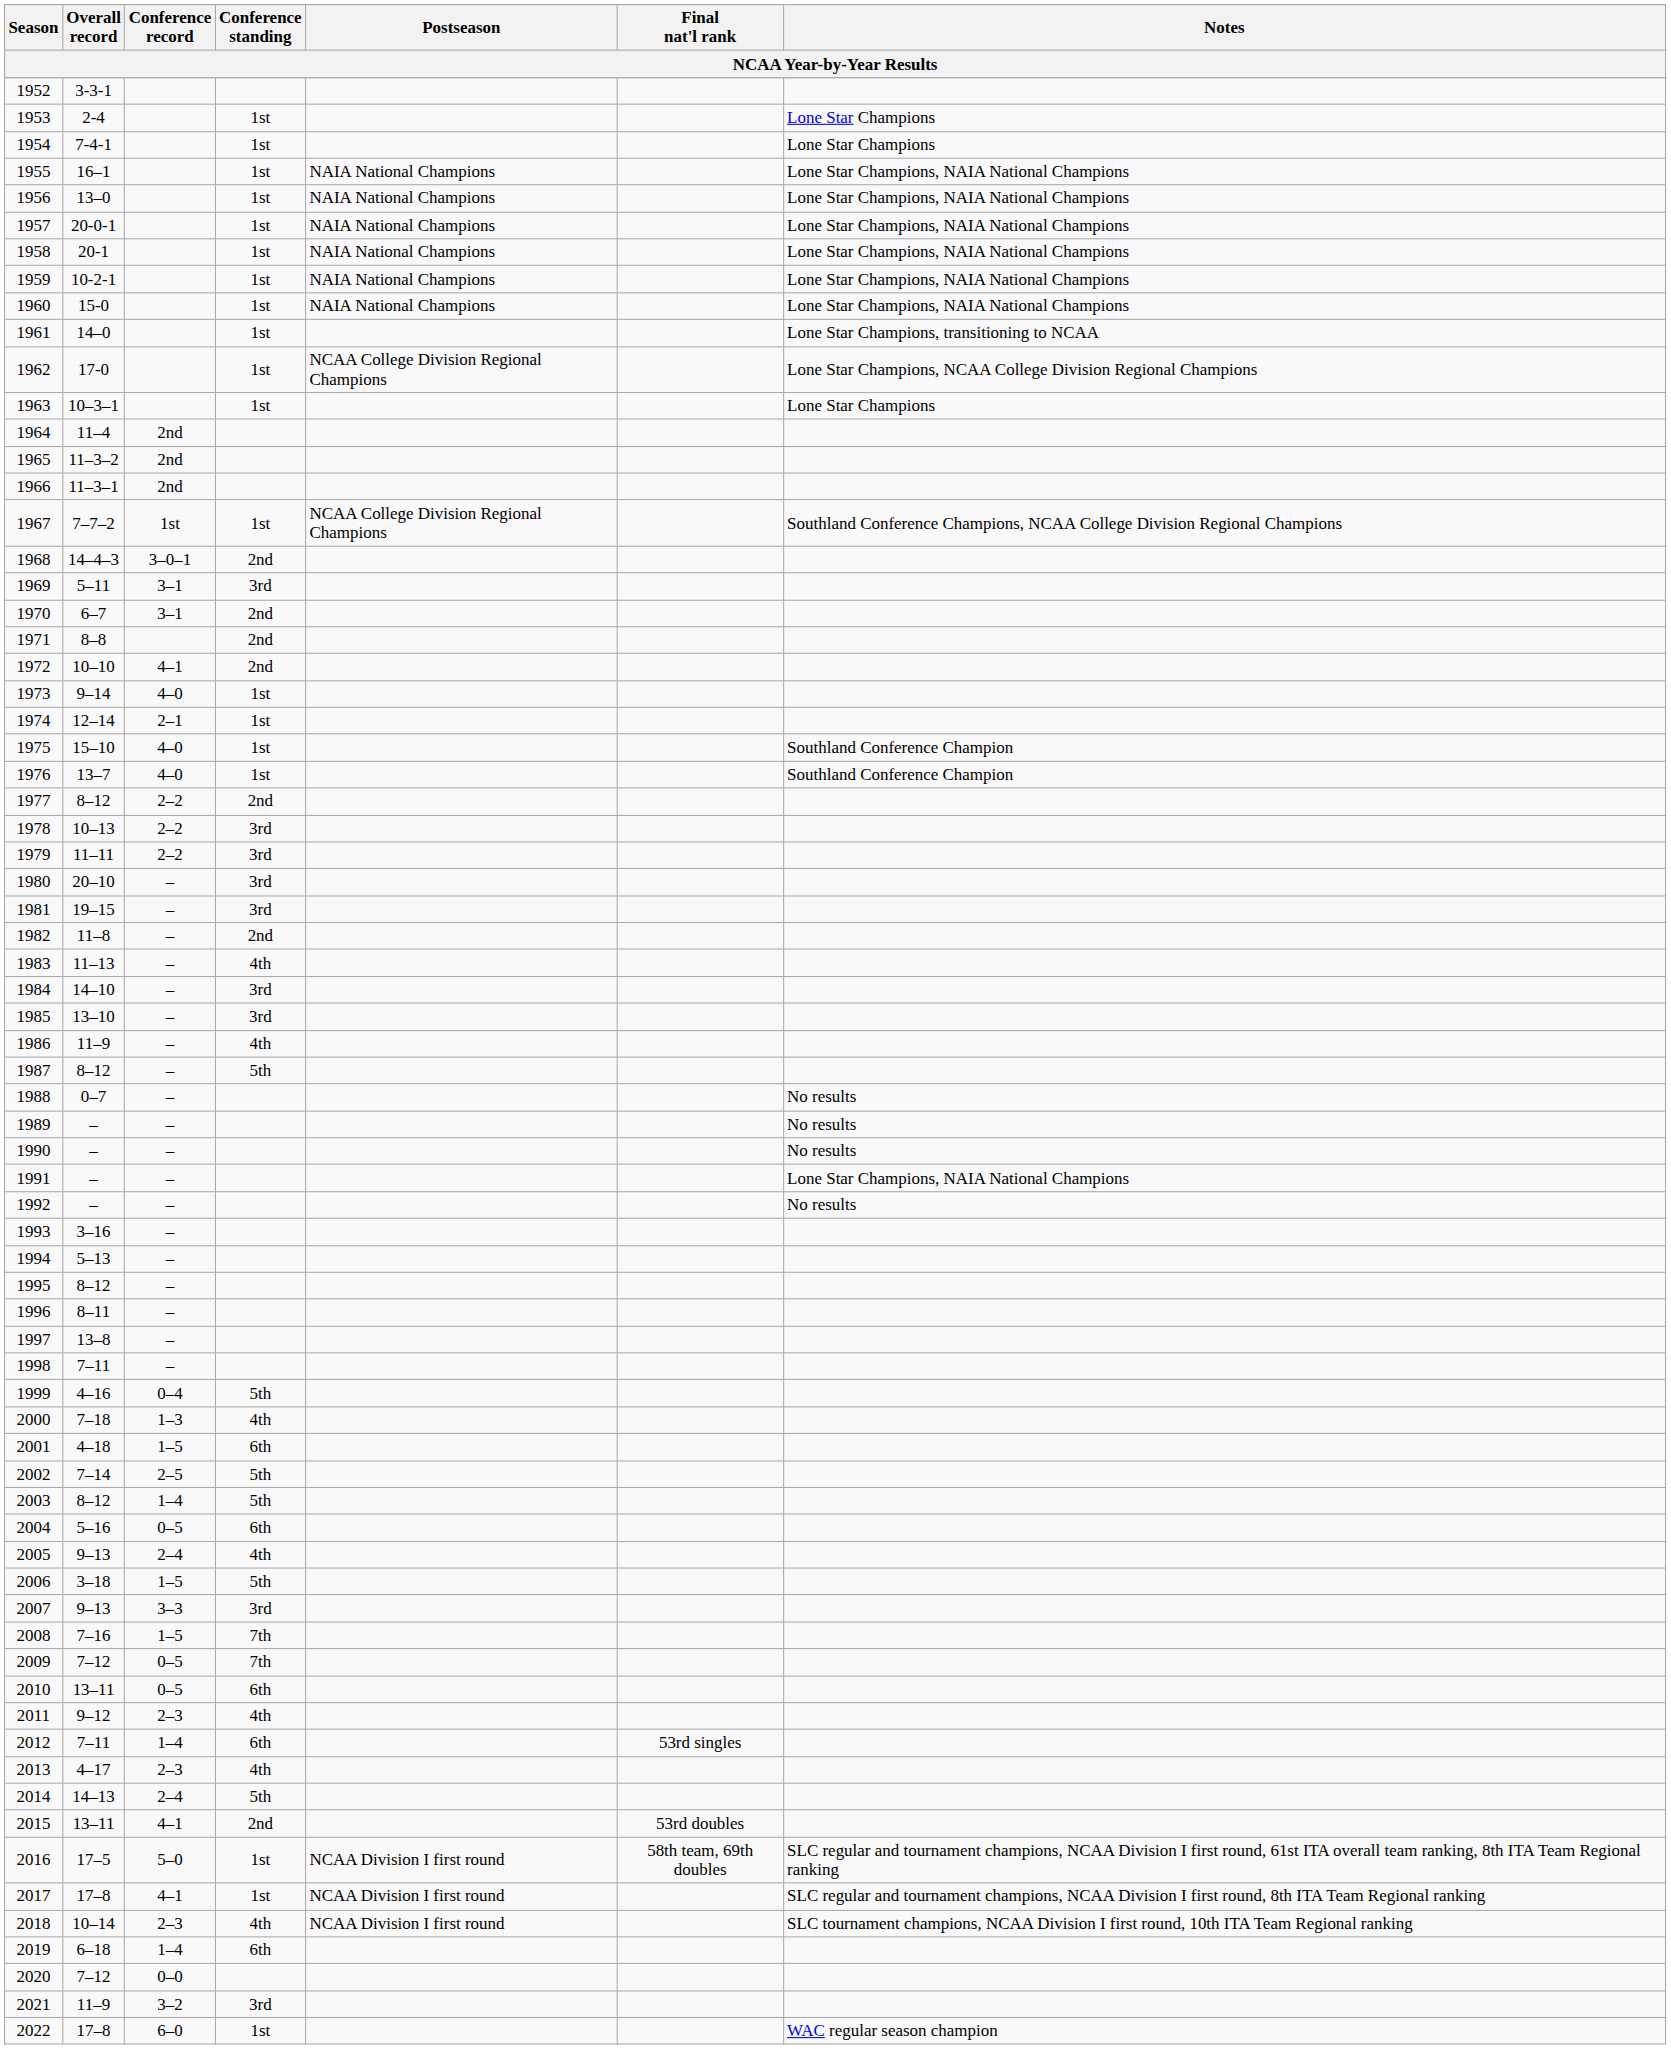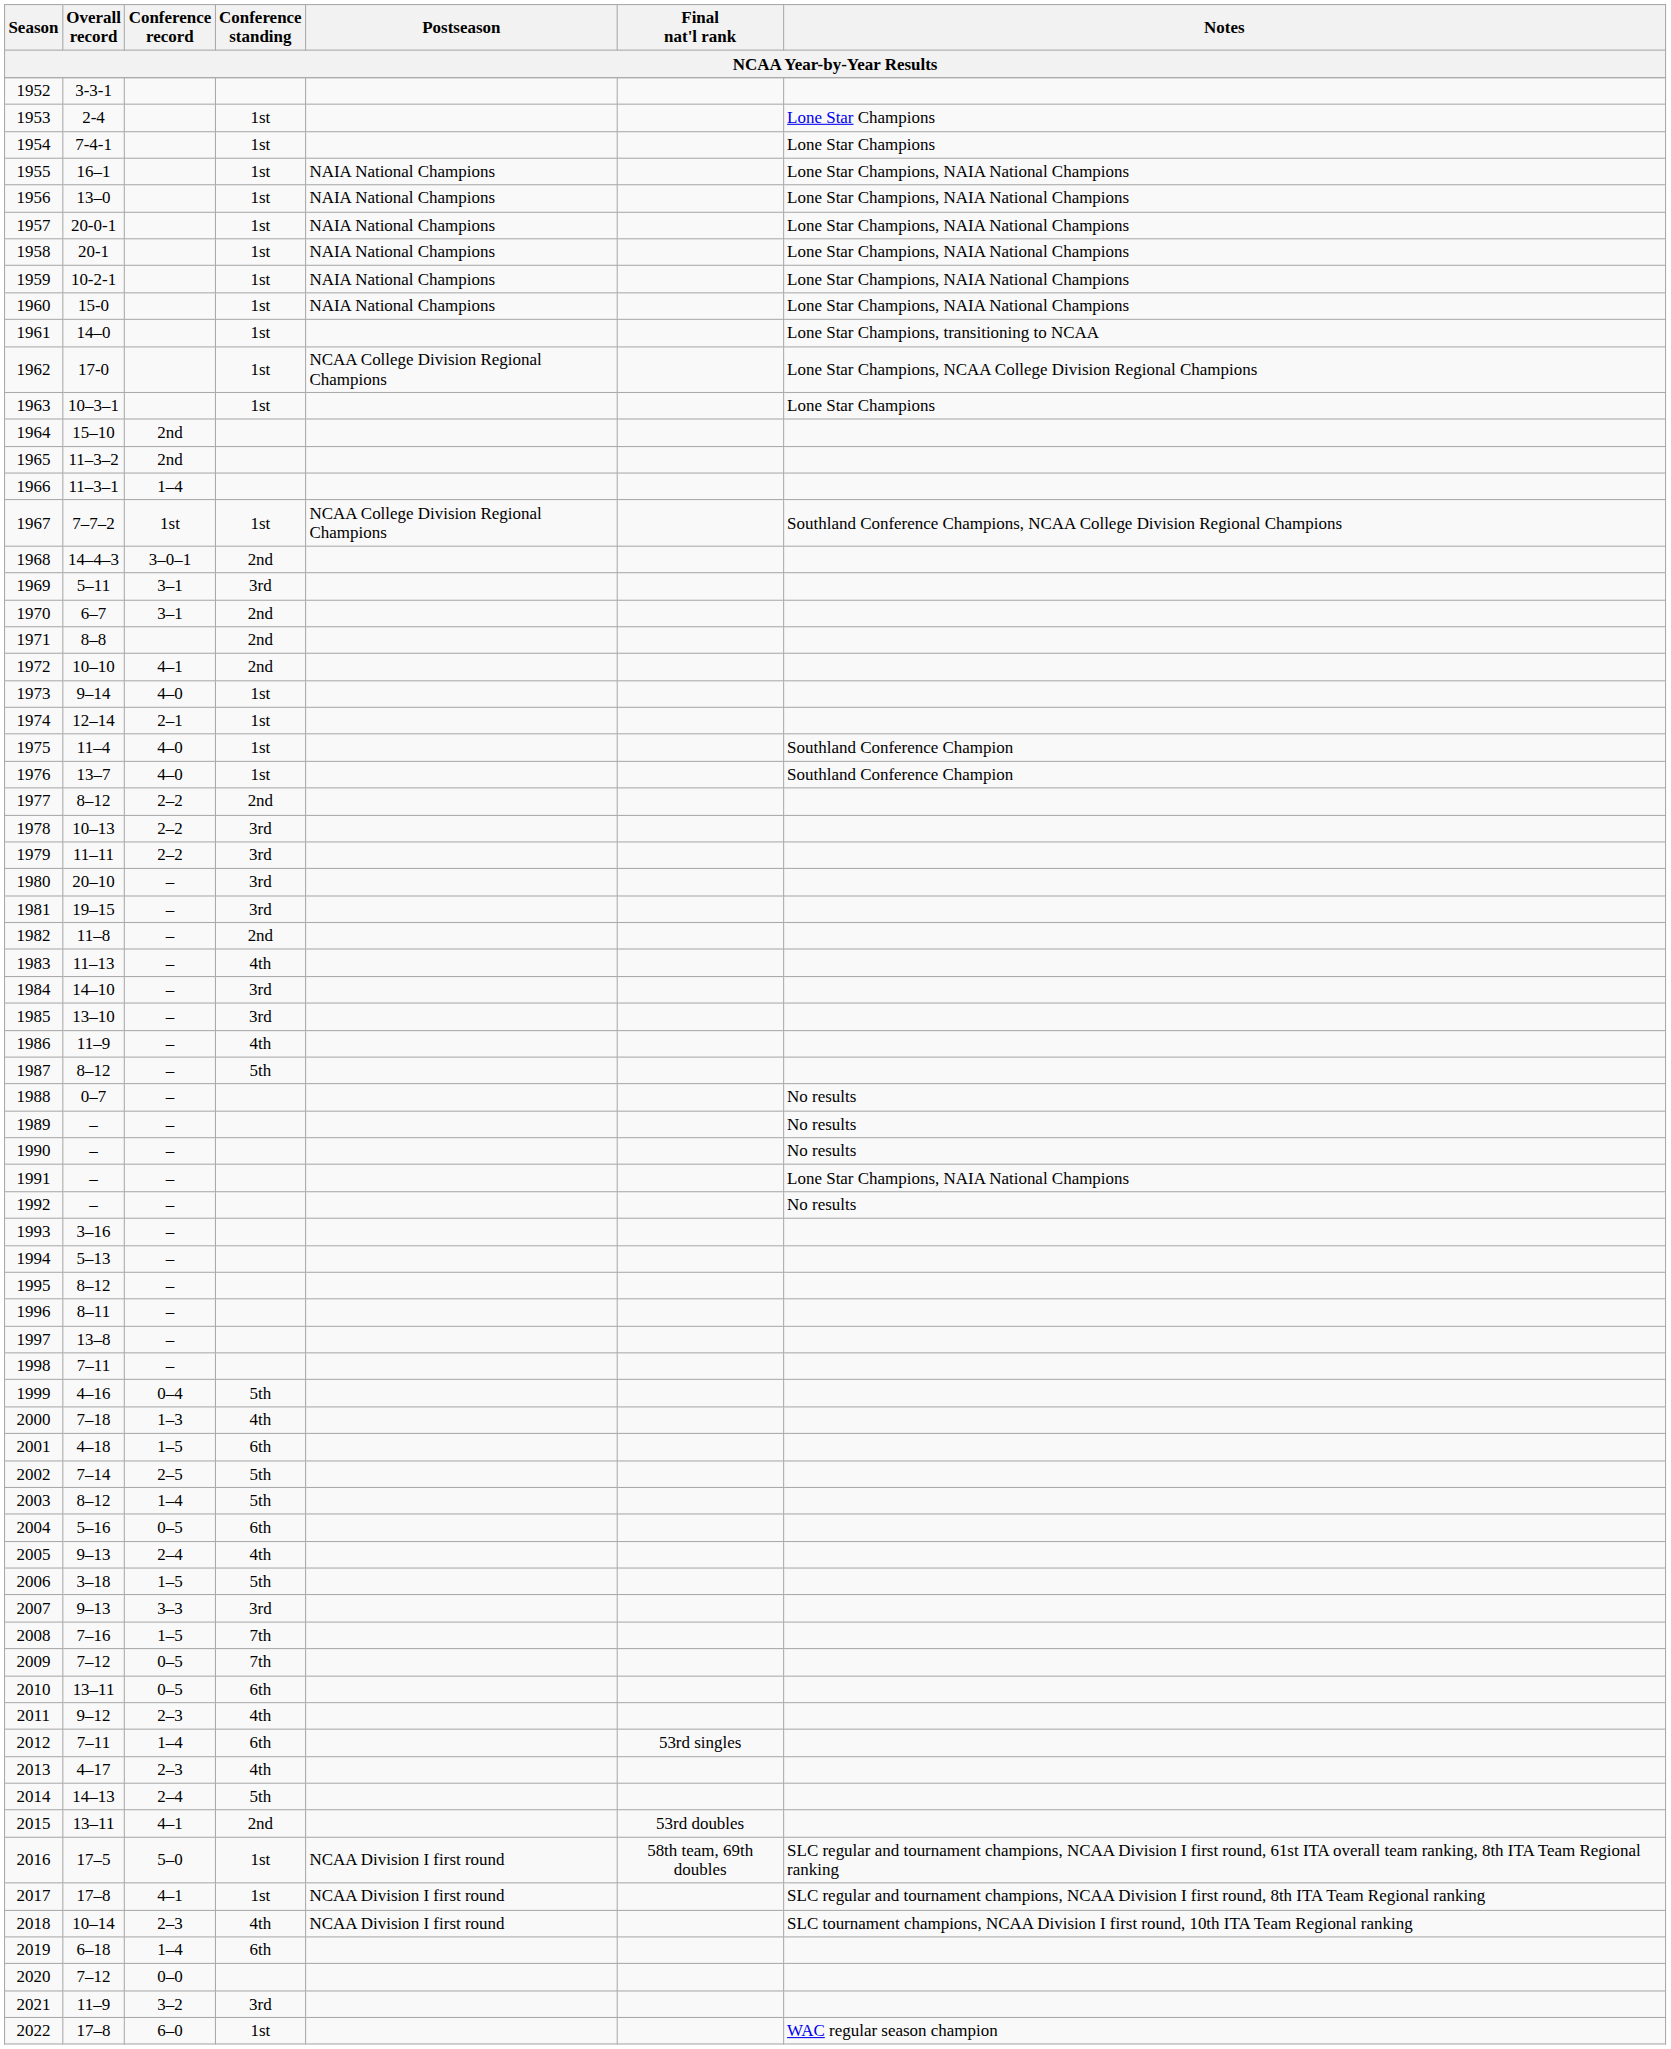(94, 432) 11–4 -> (94, 432) 15–10
(170, 486) 2nd -> (170, 486) 1–4
(94, 747) 15–10 -> (94, 747) 11–4
